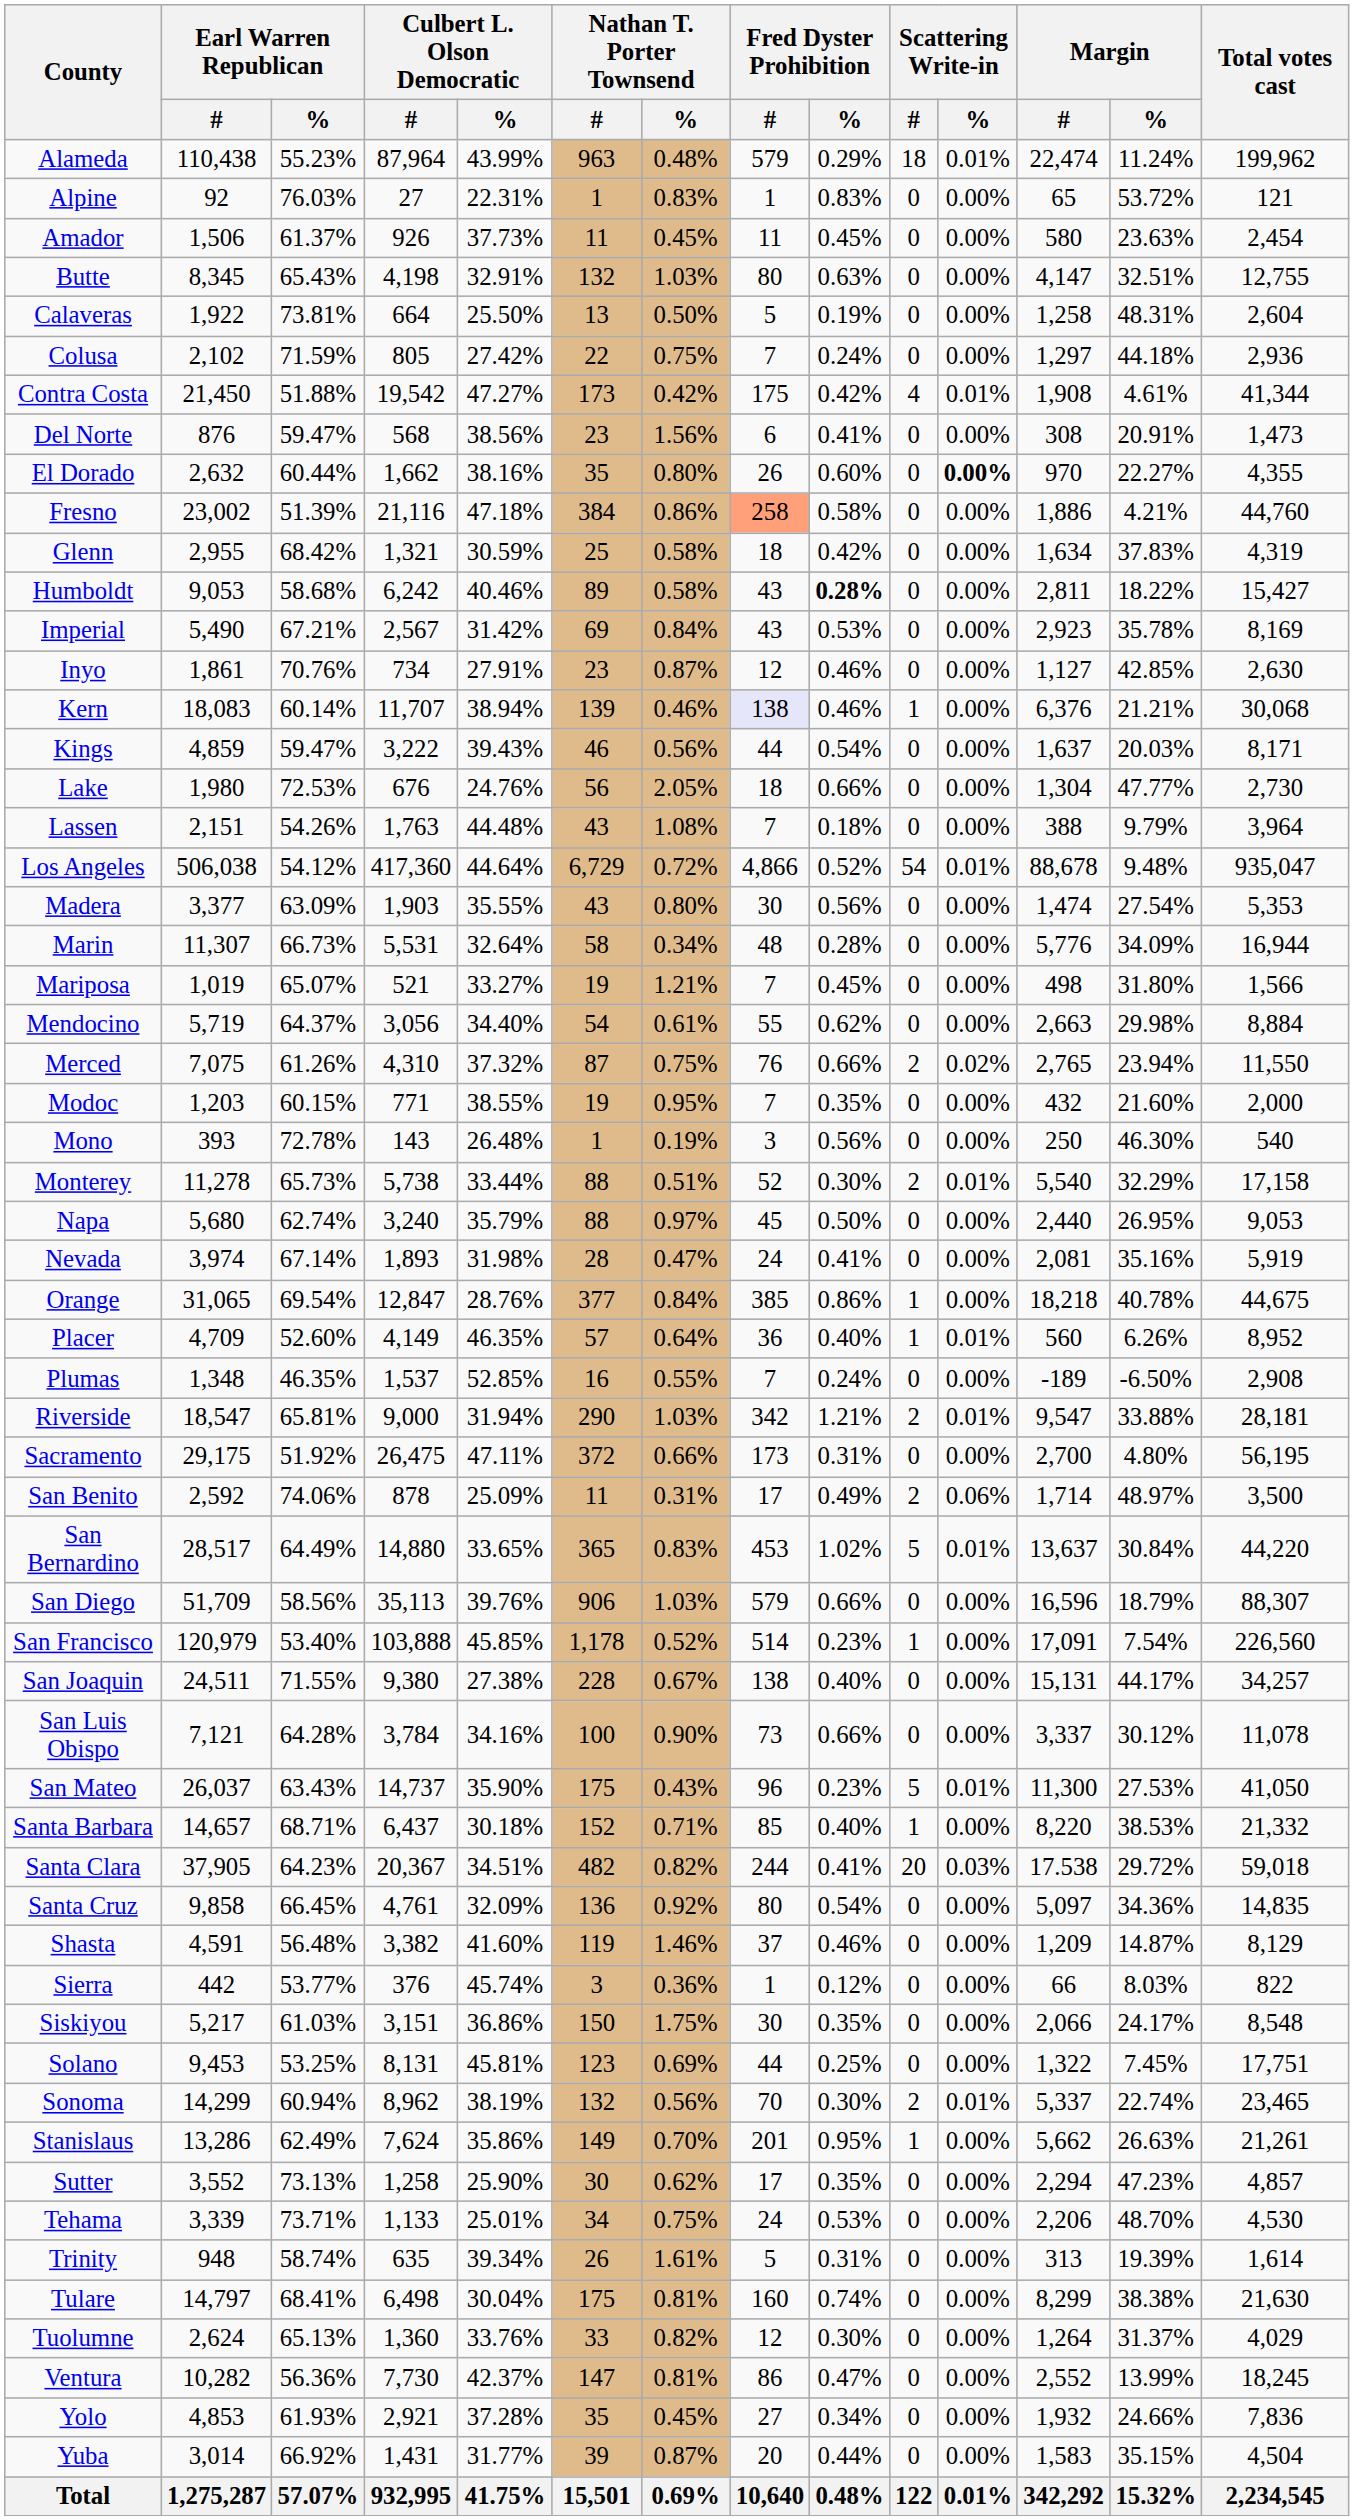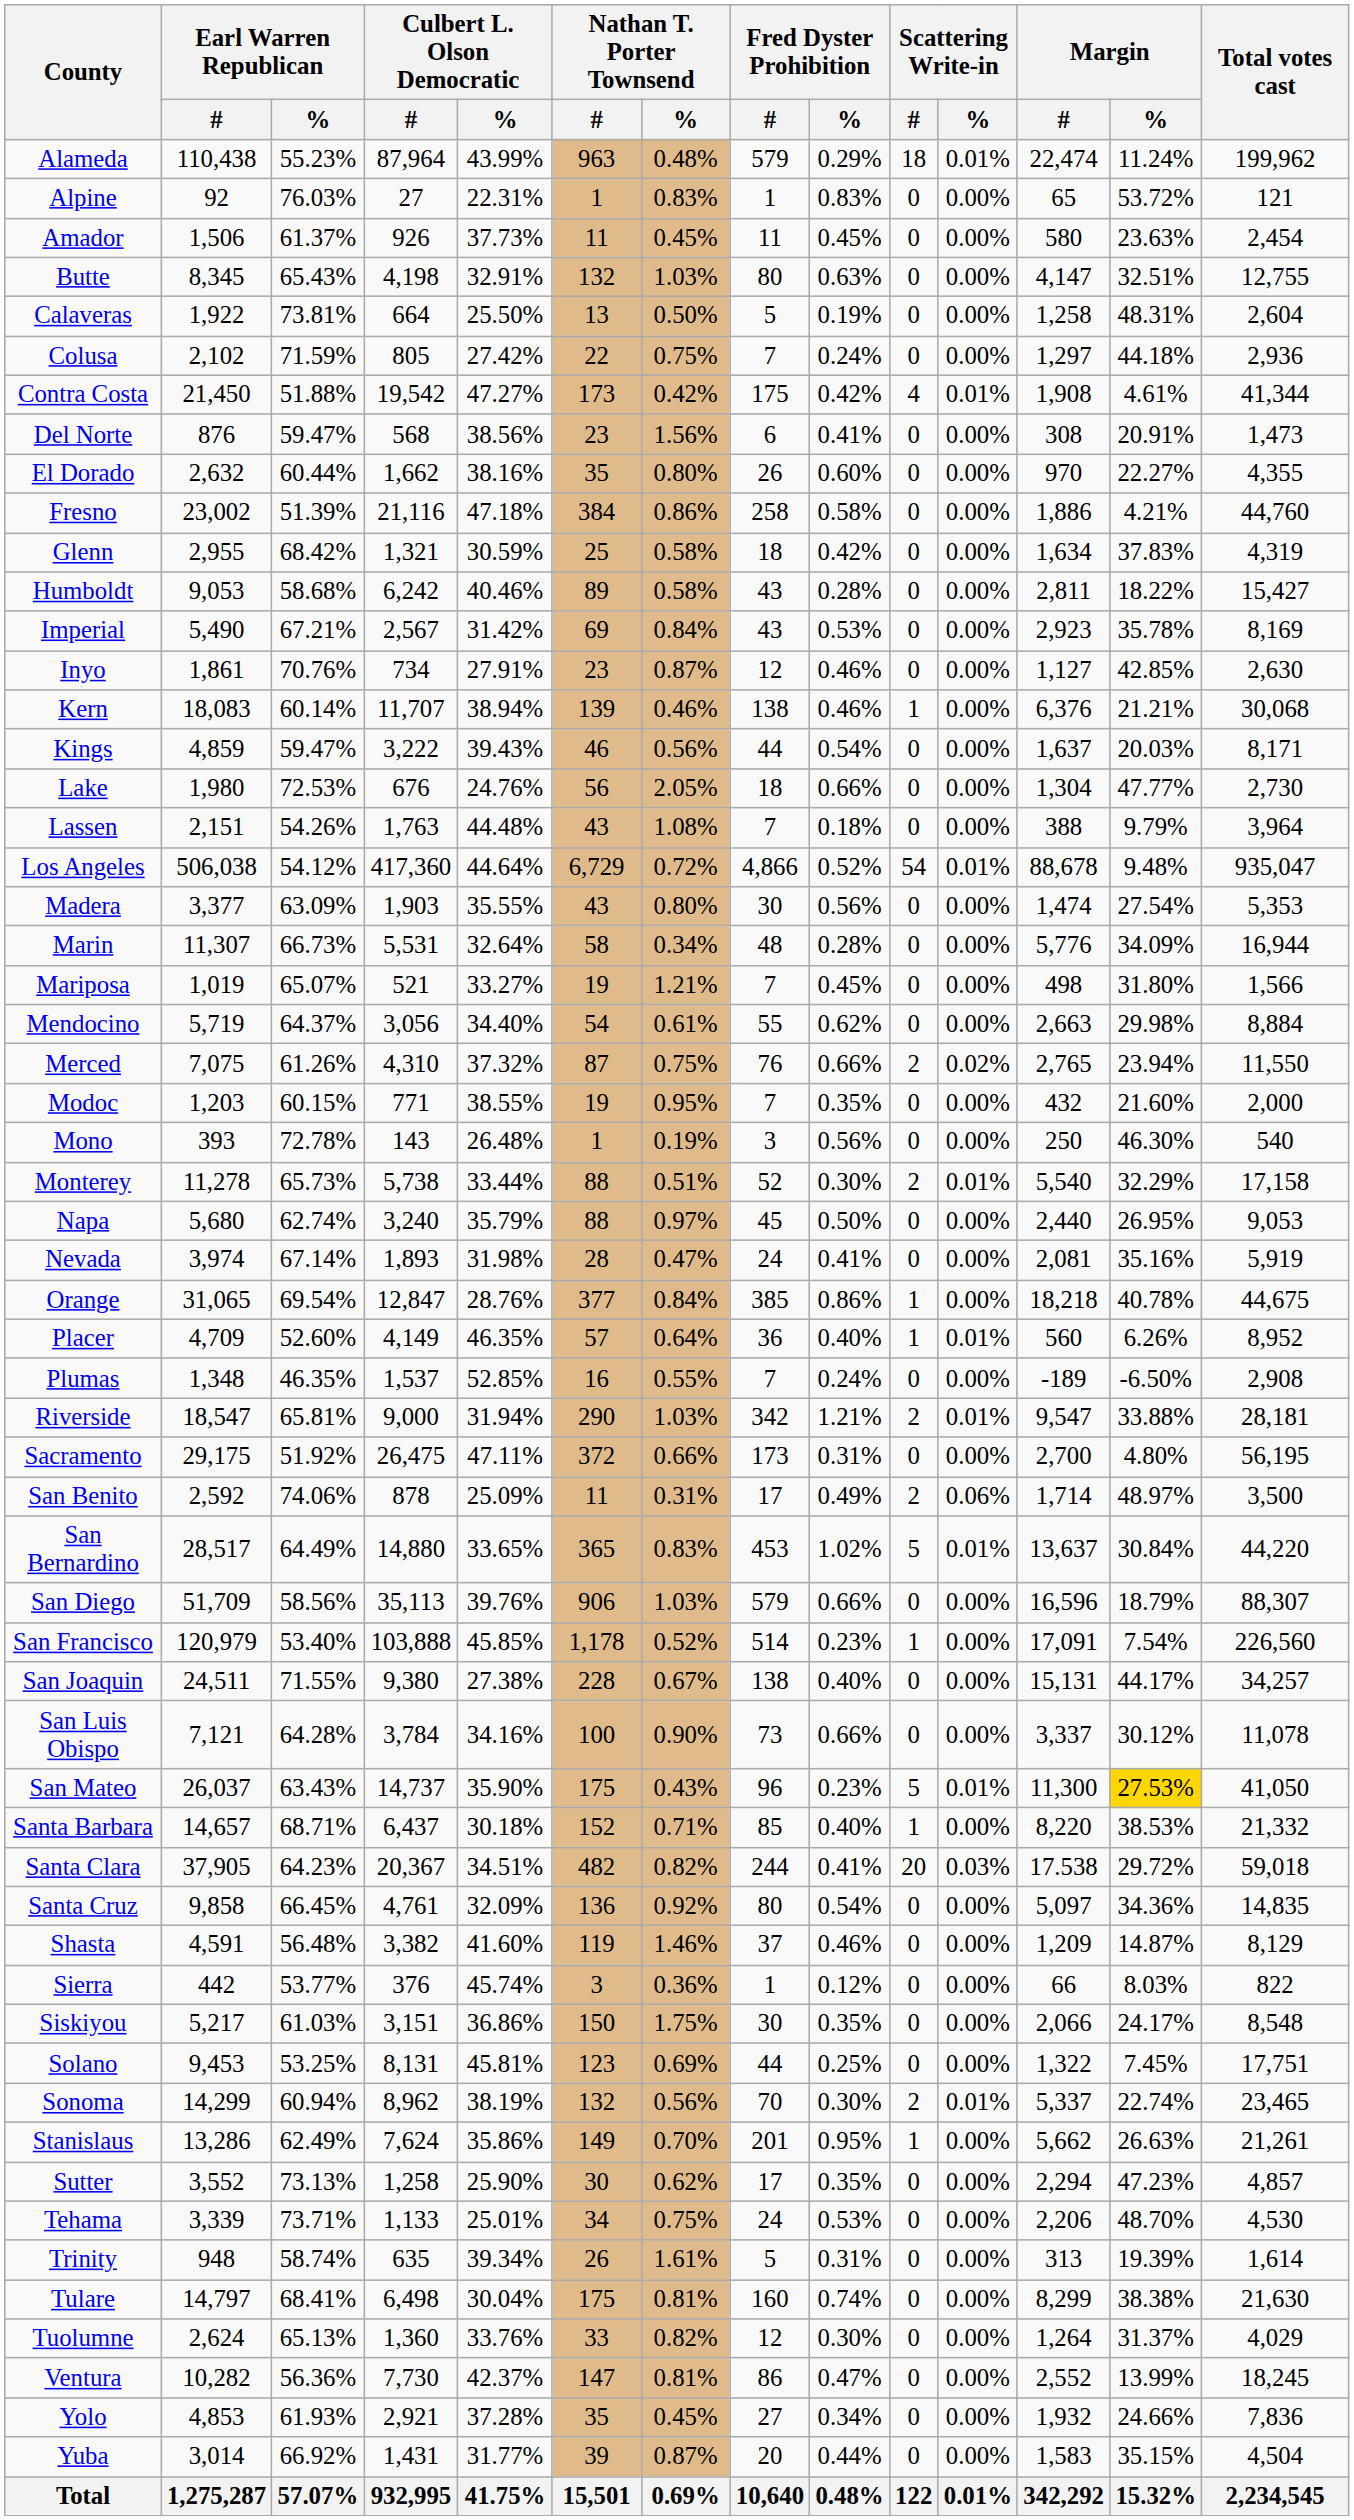(978, 473) bold -> (978, 473) normal
(770, 512) lightsalmon background -> (770, 512) no background
(850, 591) bold -> (850, 591) normal
(770, 709) lavender background -> (770, 709) no background
(1156, 1787) no background -> (1156, 1787) gold background
